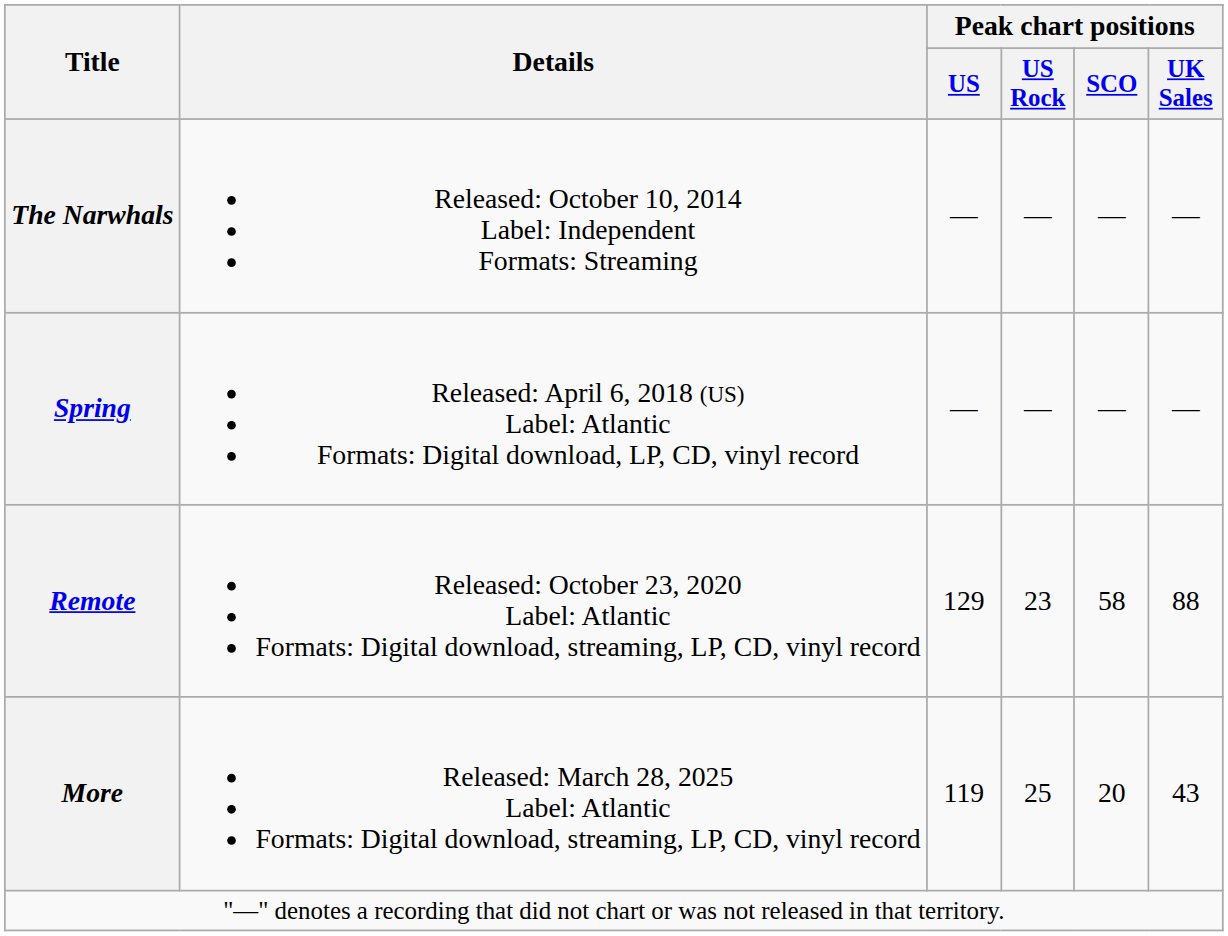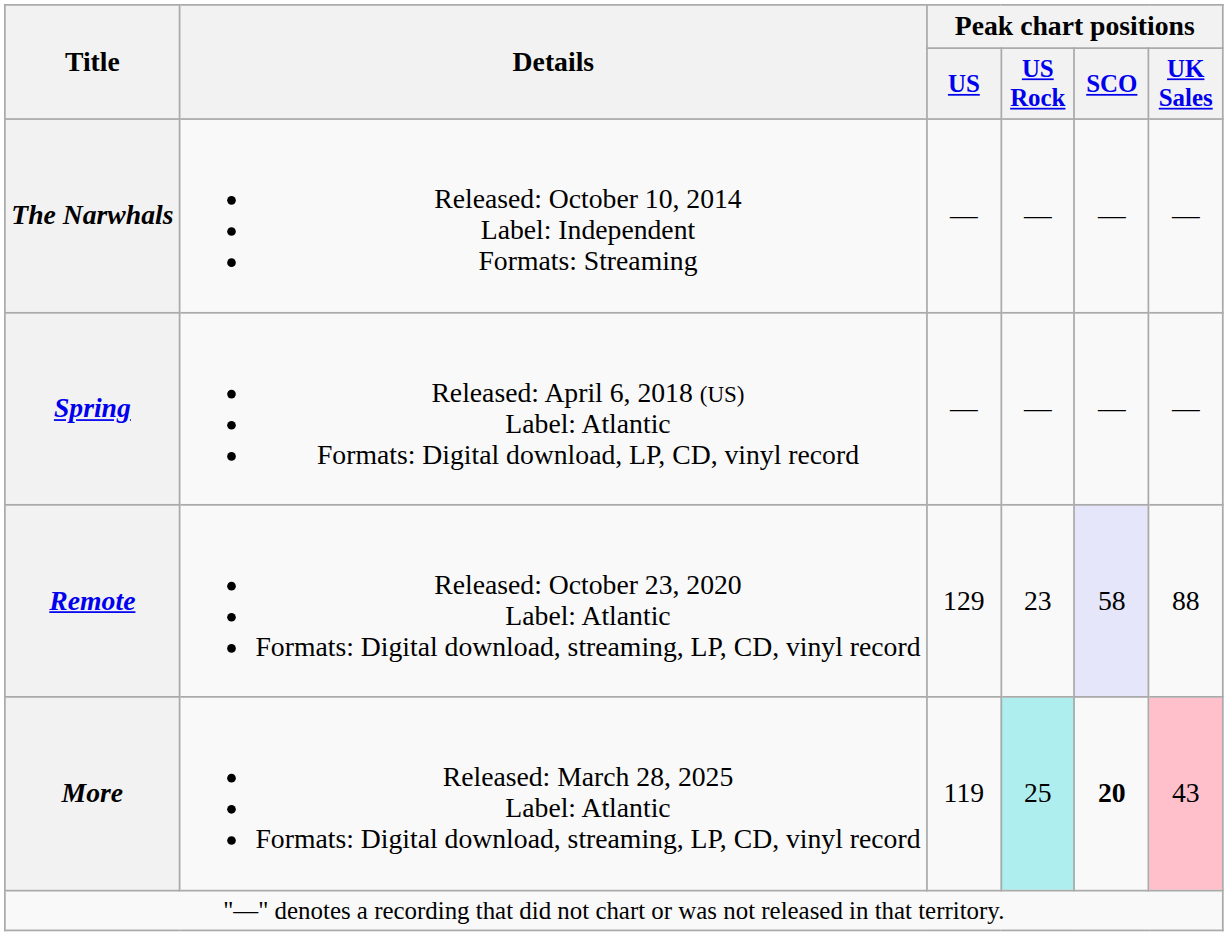(1112, 600) no background -> (1112, 600) lavender background
(1038, 793) no background -> (1038, 793) paleturquoise background
(1112, 793) normal -> (1112, 793) bold
(1186, 793) no background -> (1186, 793) pink background
